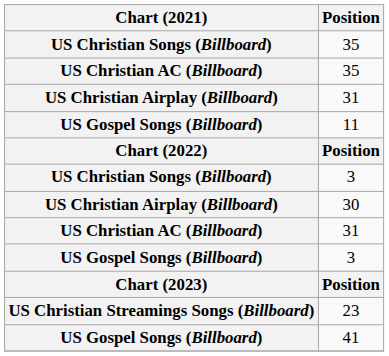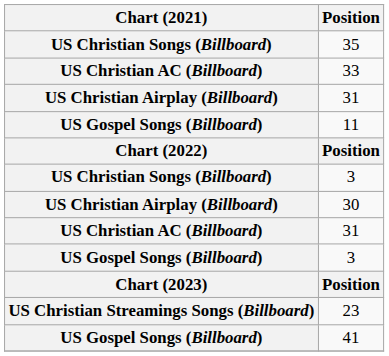(351, 71) 35 -> (351, 71) 33
